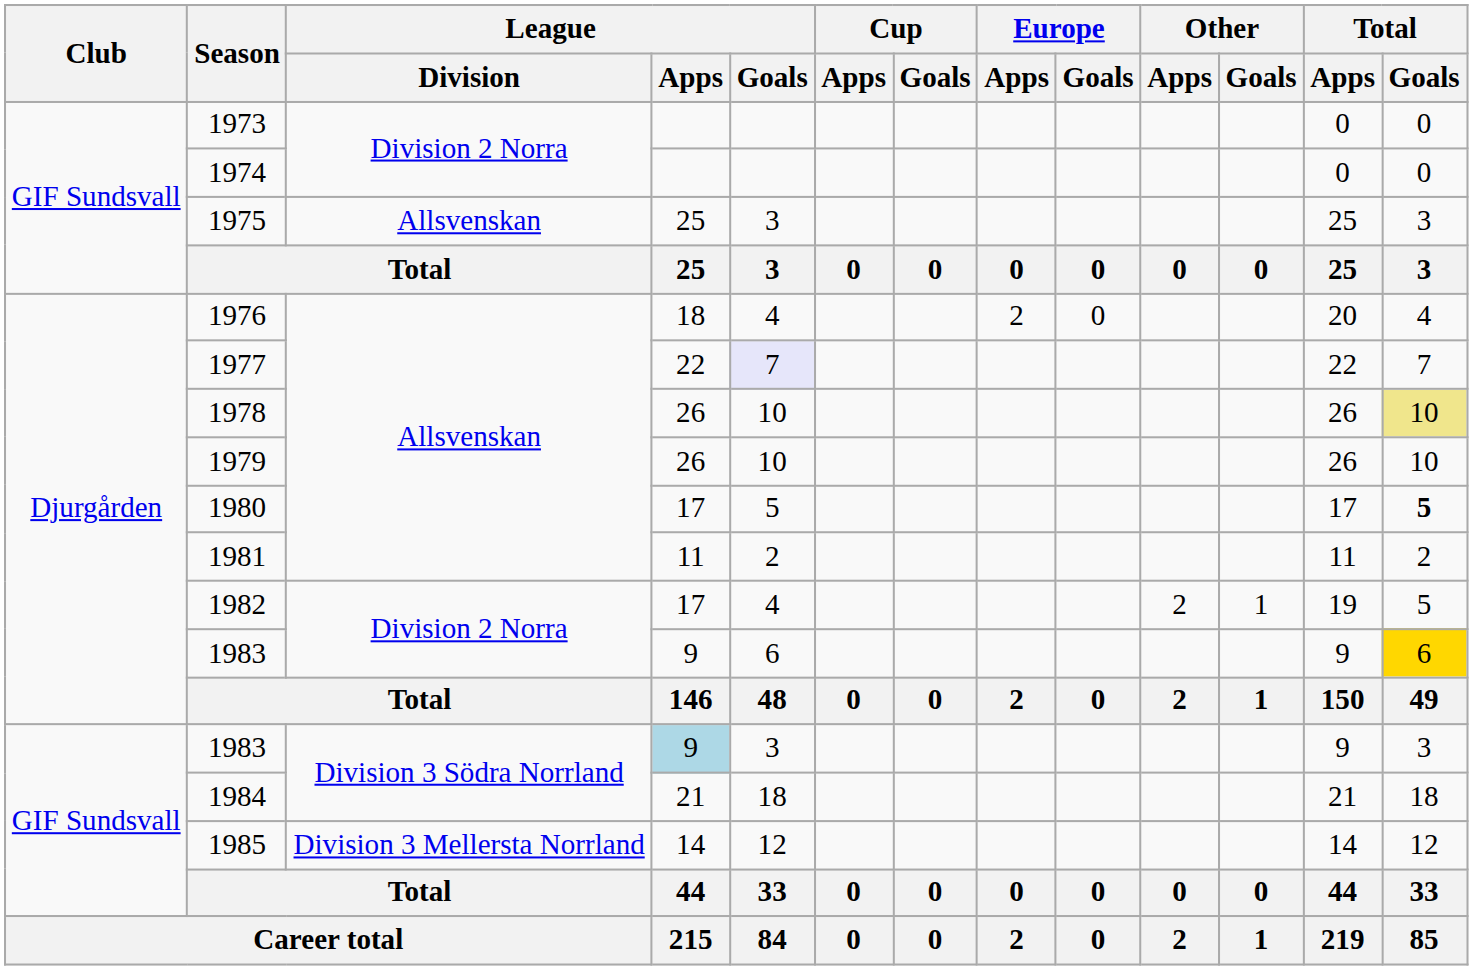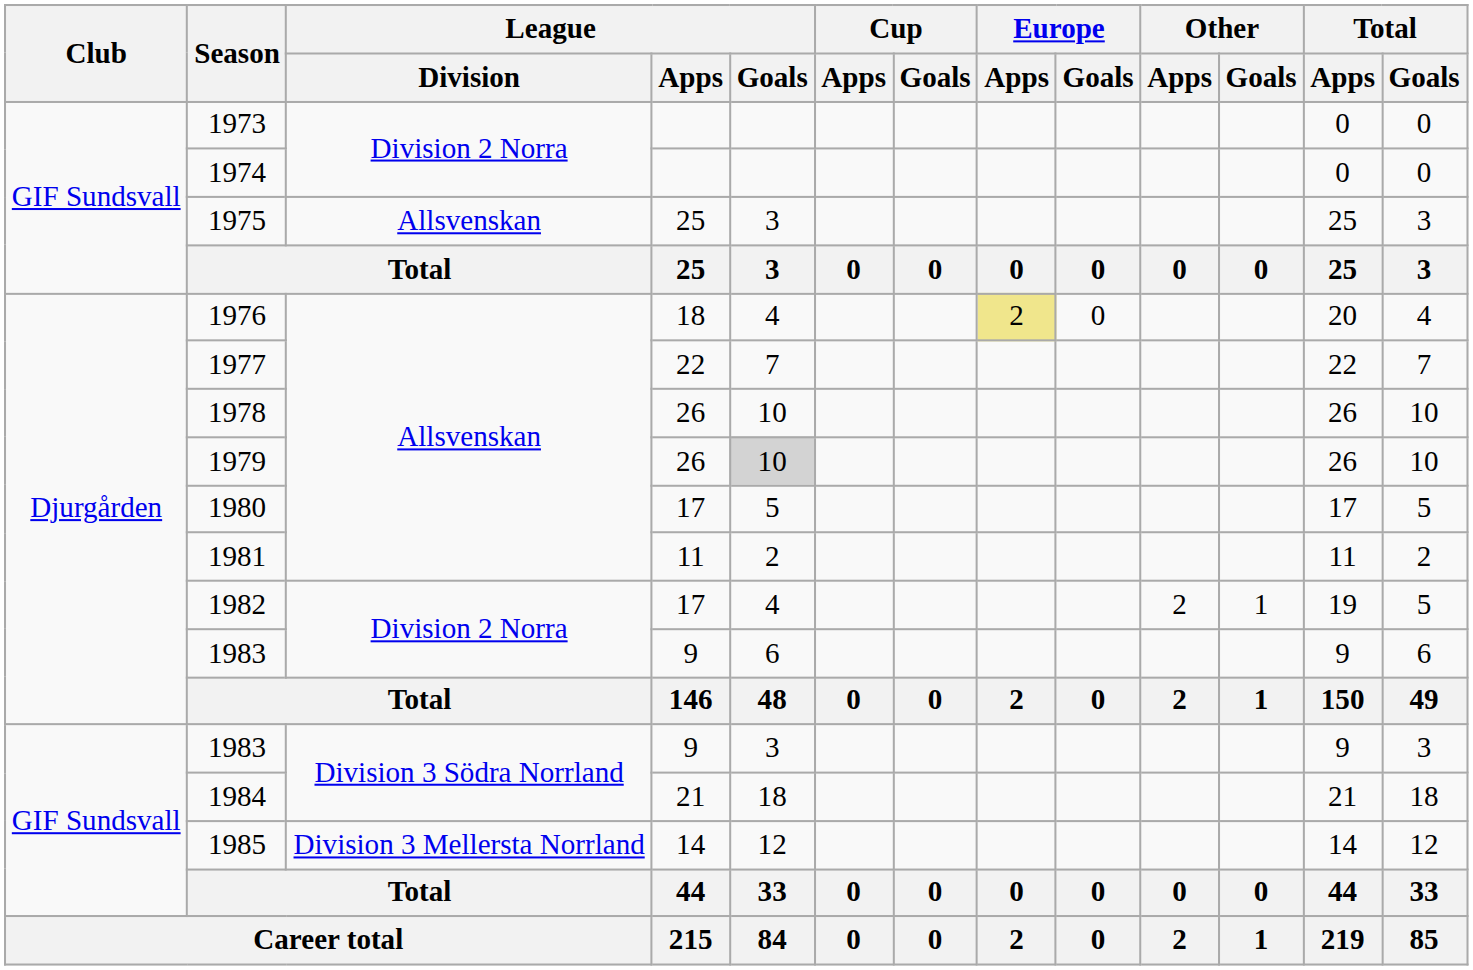(1017, 316) no background -> (1017, 316) khaki background
(772, 364) lavender background -> (772, 364) no background
(1424, 412) khaki background -> (1424, 412) no background
(772, 460) no background -> (772, 460) lightgrey background
(1424, 508) bold -> (1424, 508) normal
(1424, 652) gold background -> (1424, 652) no background
(691, 748) lightblue background -> (691, 748) no background
